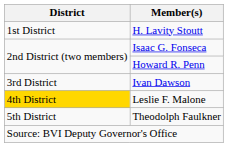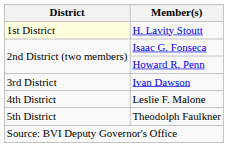(31, 30) no background -> (31, 30) lightyellow background
(31, 99) gold background -> (31, 99) no background
